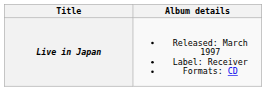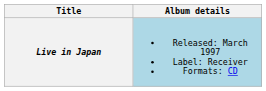(197, 57) no background -> (197, 57) lightblue background
